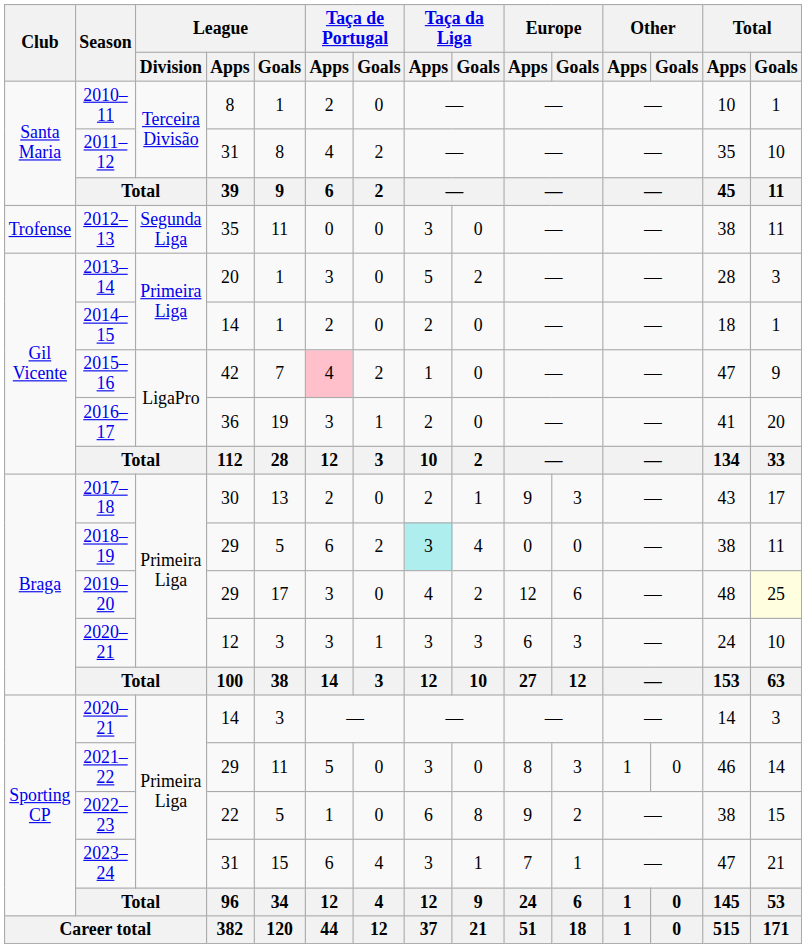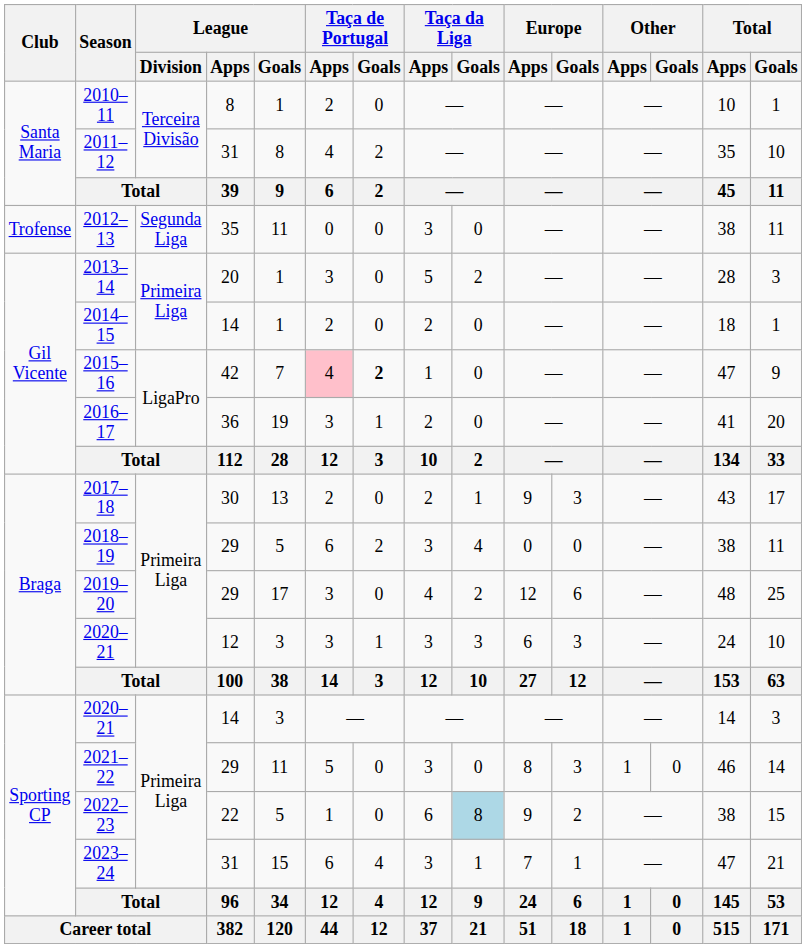(379, 373) normal -> (379, 373) bold
(429, 546) paleturquoise background -> (429, 546) no background
(776, 594) lightyellow background -> (776, 594) no background
(478, 815) no background -> (478, 815) lightblue background
